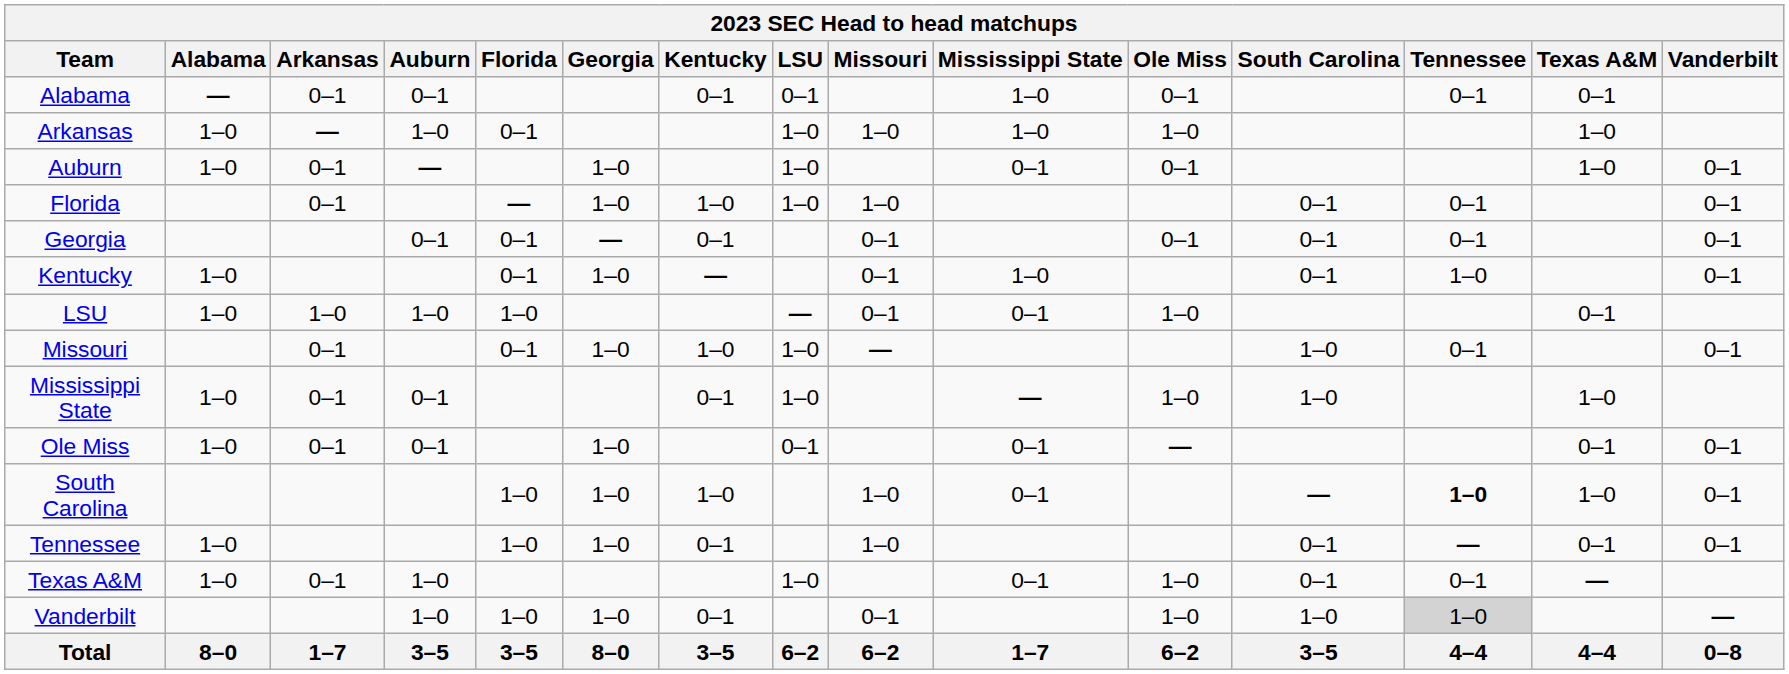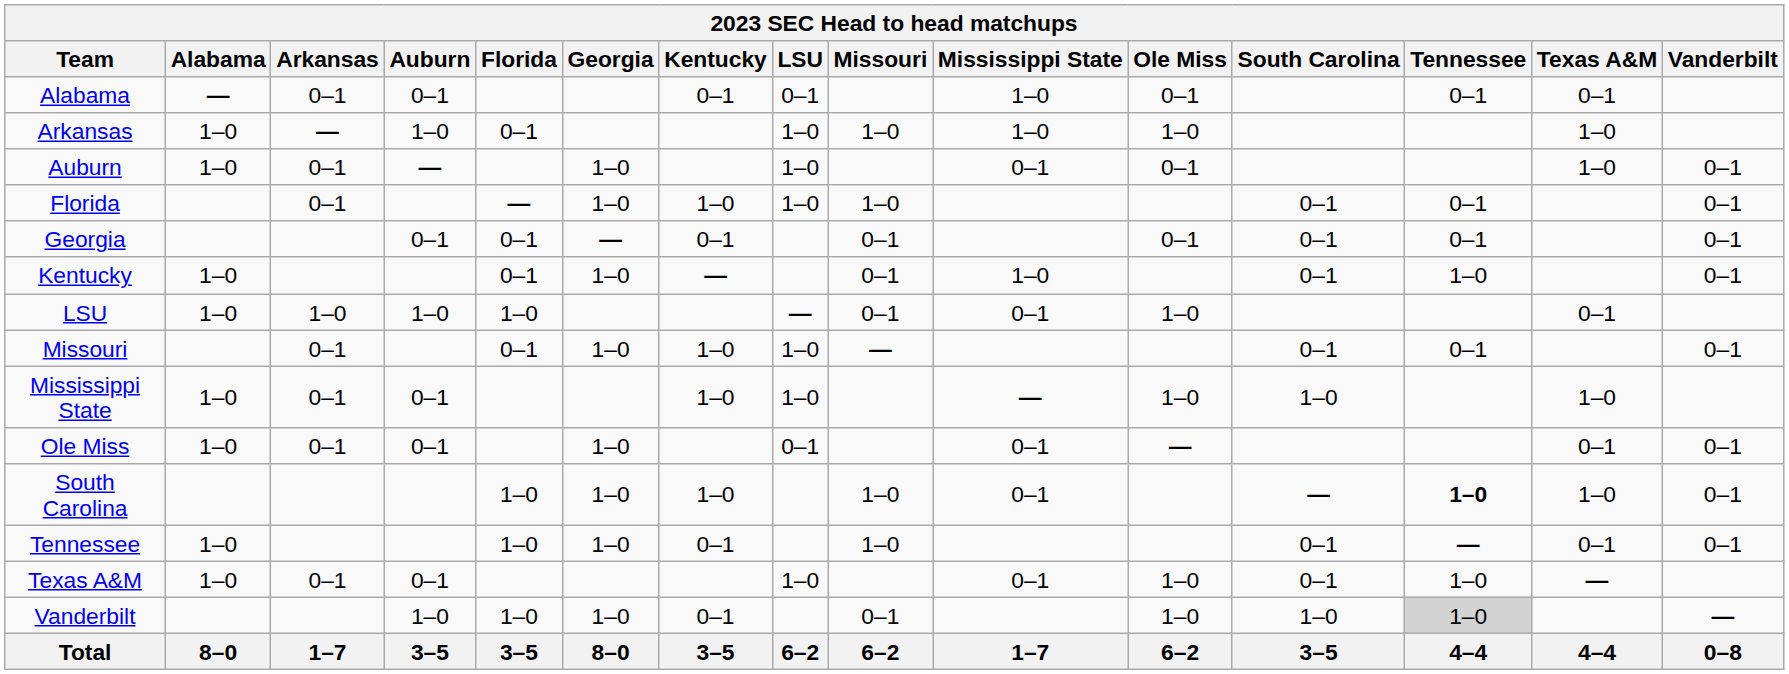(1319, 348) 1–0 -> (1319, 348) 0–1
(716, 397) 0–1 -> (716, 397) 1–0
(430, 579) 1–0 -> (430, 579) 0–1
(1468, 579) 0–1 -> (1468, 579) 1–0
